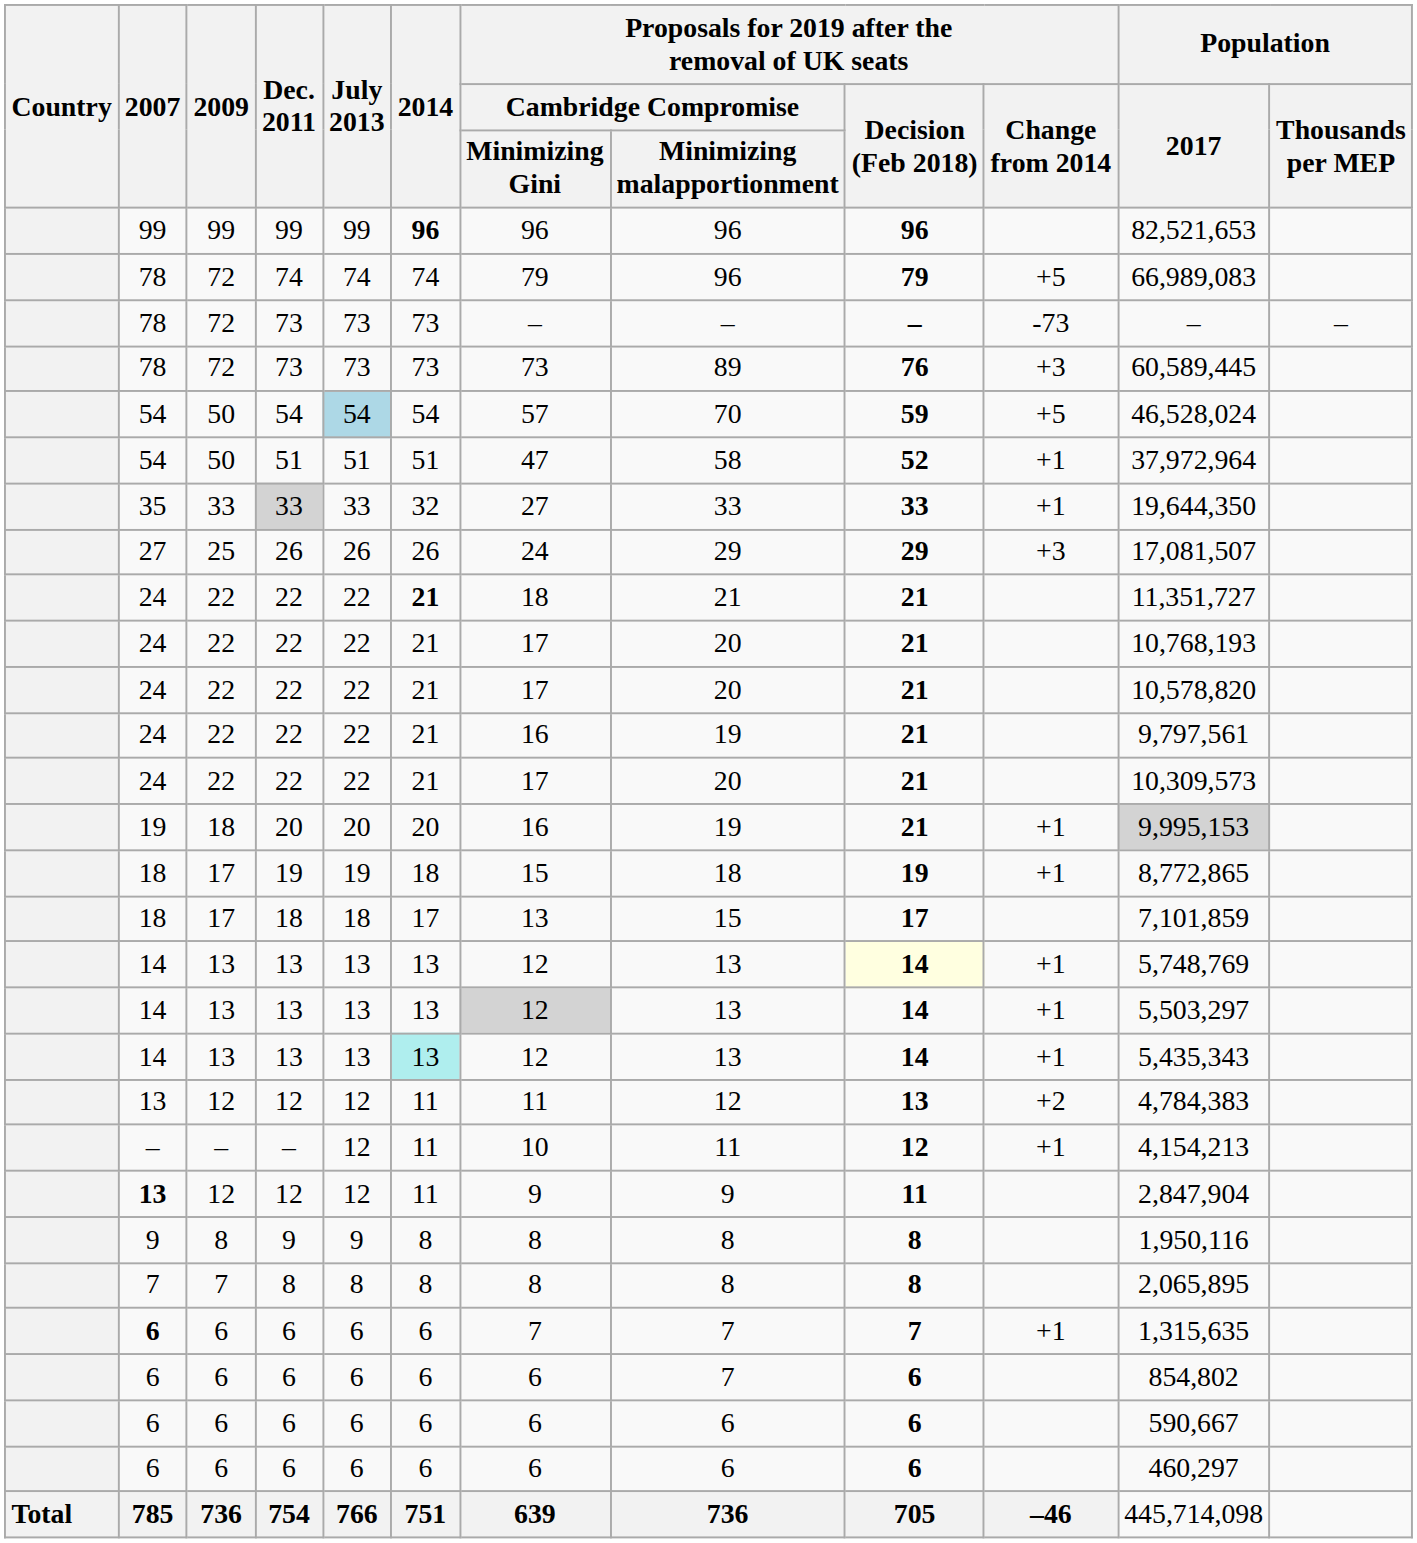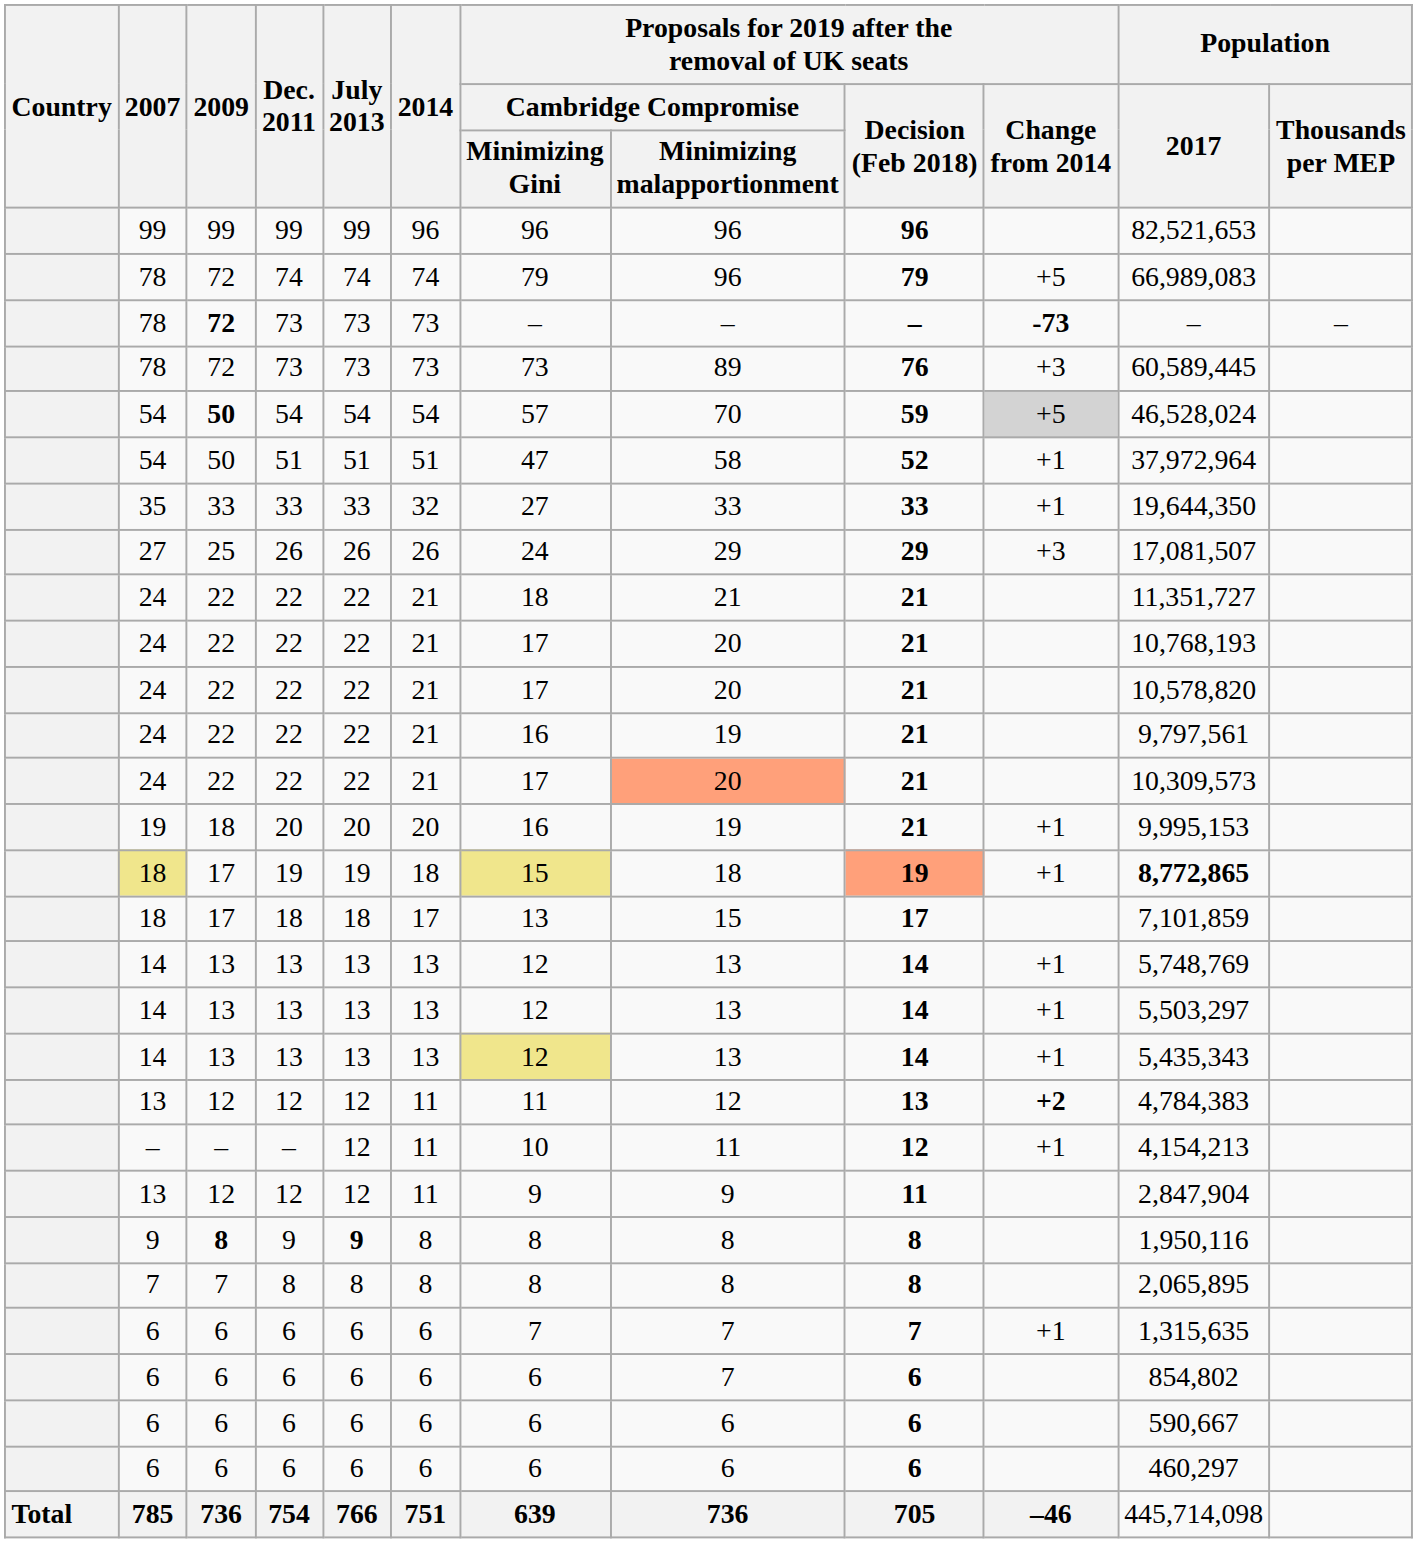(425, 230) bold -> (425, 230) normal
(221, 322) normal -> (221, 322) bold
(1051, 322) normal -> (1051, 322) bold
(221, 414) normal -> (221, 414) bold
(357, 414) lightblue background -> (357, 414) no background
(1051, 414) no background -> (1051, 414) lightgrey background
(289, 505) lightgrey background -> (289, 505) no background
(425, 597) bold -> (425, 597) normal
(728, 780) no background -> (728, 780) lightsalmon background
(1194, 826) lightgrey background -> (1194, 826) no background
(153, 872) no background -> (153, 872) khaki background
(535, 872) no background -> (535, 872) khaki background
(915, 872) no background -> (915, 872) lightsalmon background
(1194, 872) normal -> (1194, 872) bold
(915, 964) lightyellow background -> (915, 964) no background
(535, 1010) lightgrey background -> (535, 1010) no background
(425, 1056) paleturquoise background -> (425, 1056) no background
(535, 1056) no background -> (535, 1056) khaki background
(1051, 1101) normal -> (1051, 1101) bold
(153, 1193) bold -> (153, 1193) normal
(221, 1239) normal -> (221, 1239) bold
(357, 1239) normal -> (357, 1239) bold
(153, 1331) bold -> (153, 1331) normal
